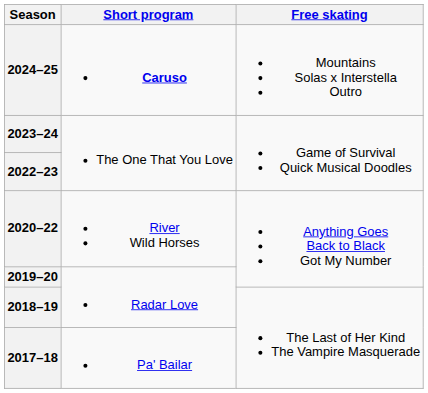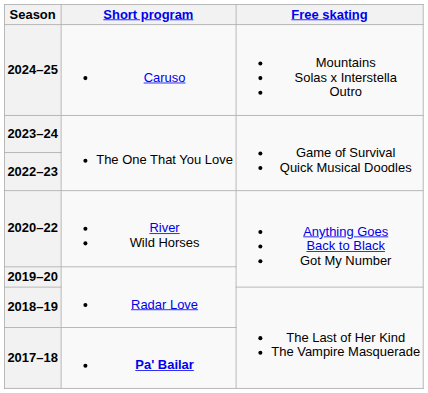(148, 77) bold -> (148, 77) normal
(148, 365) normal -> (148, 365) bold
